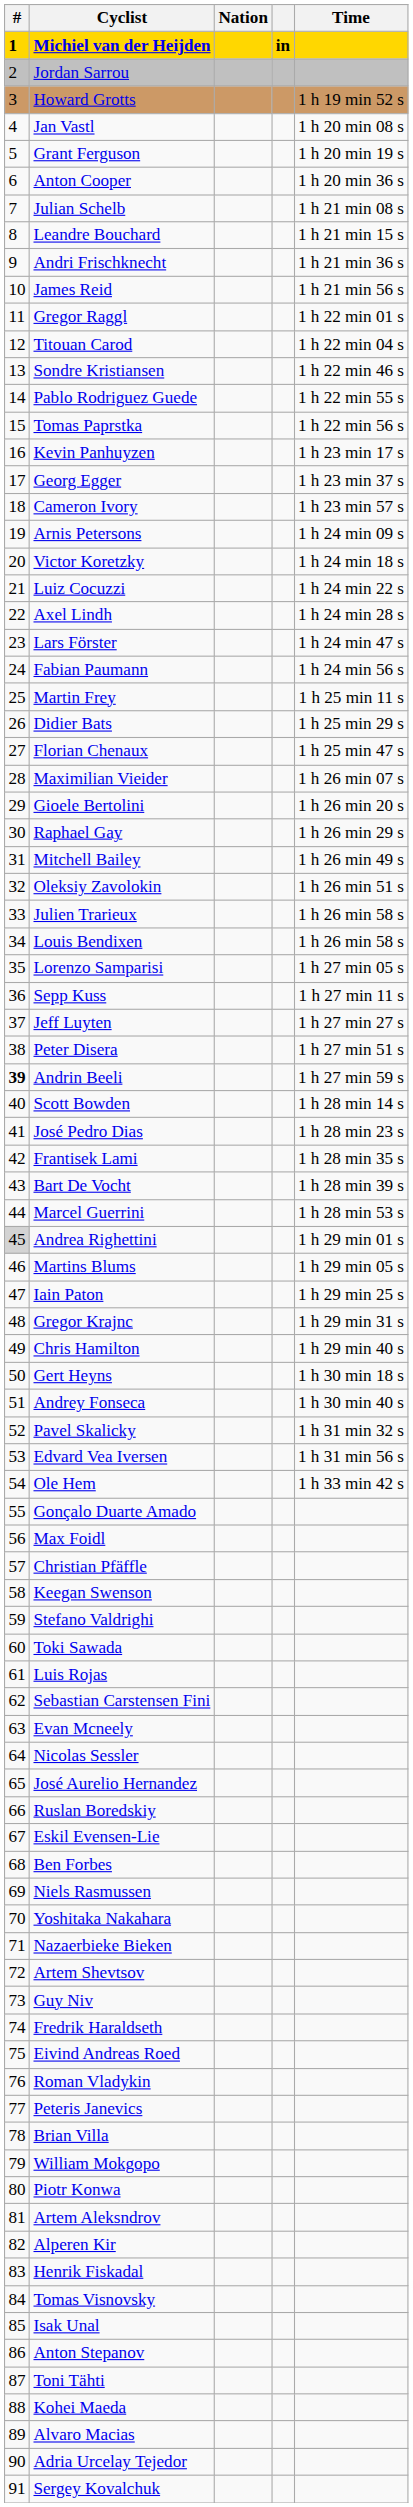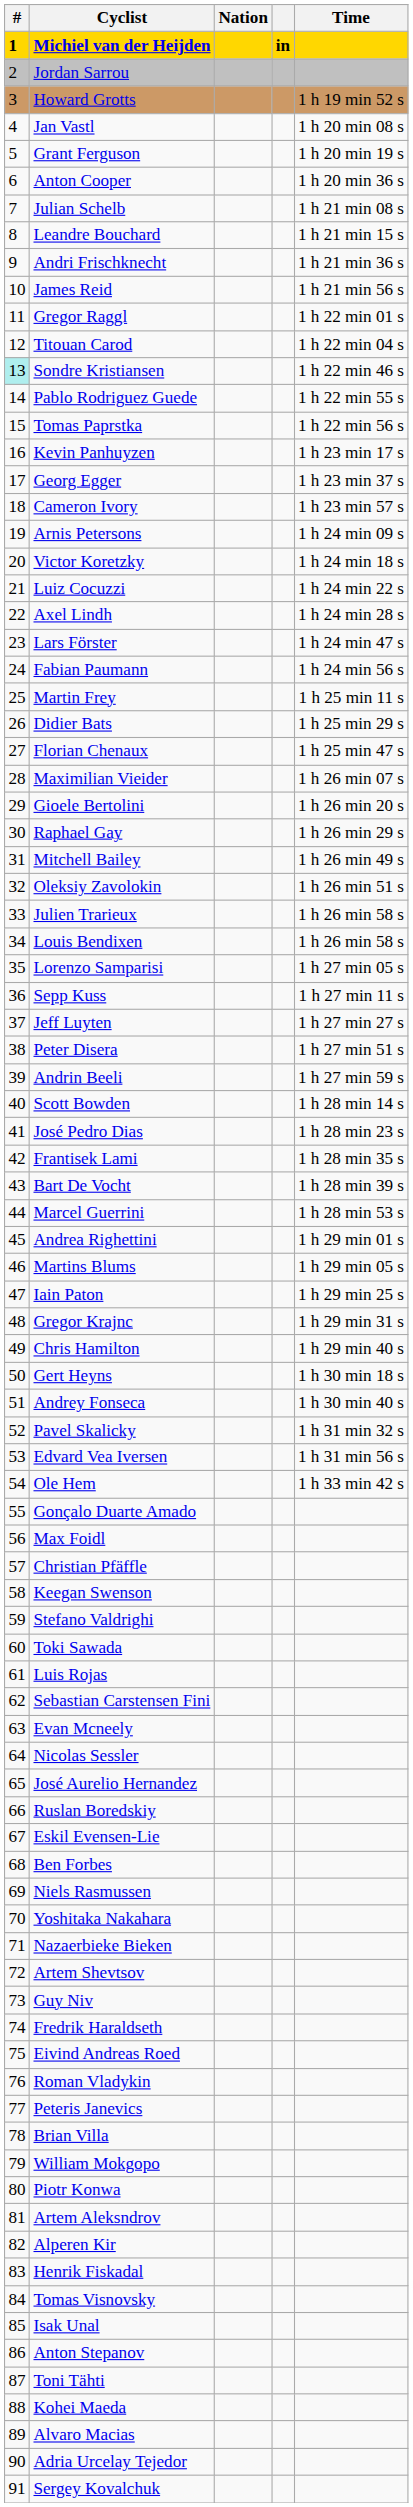(17, 371) no background -> (17, 371) paleturquoise background
(17, 1076) bold -> (17, 1076) normal
(17, 1239) lightgrey background -> (17, 1239) no background
